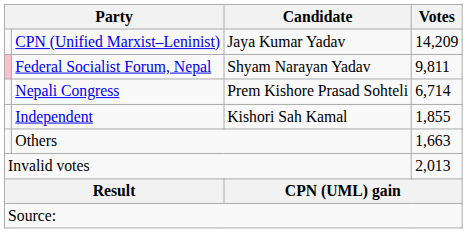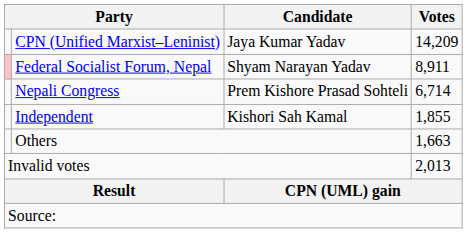(433, 66) 9,811 -> (433, 66) 8,911
